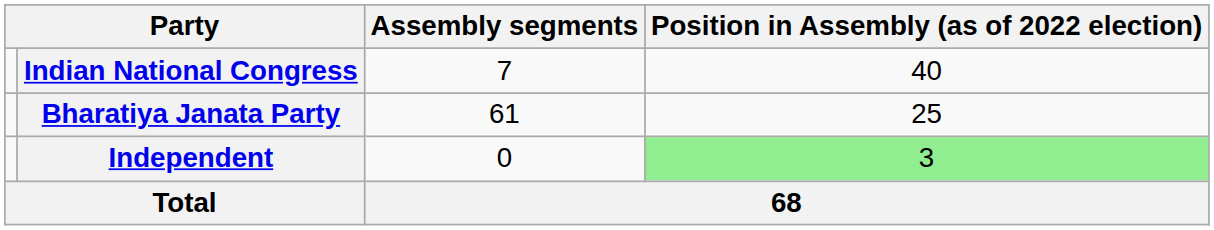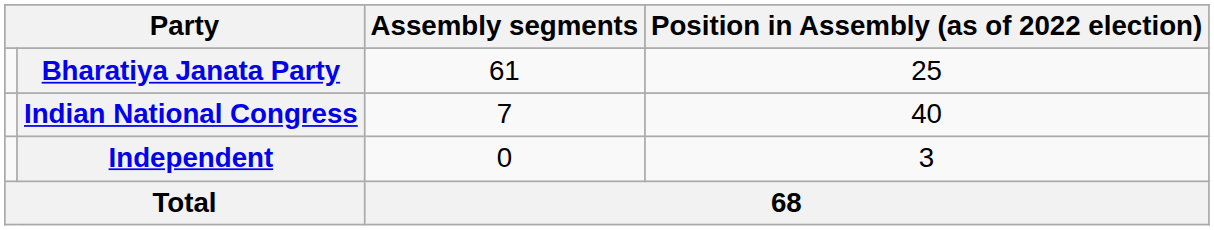rows swapped: (191, 114) <-> (191, 70)
(927, 158) lightgreen background -> (927, 158) no background
